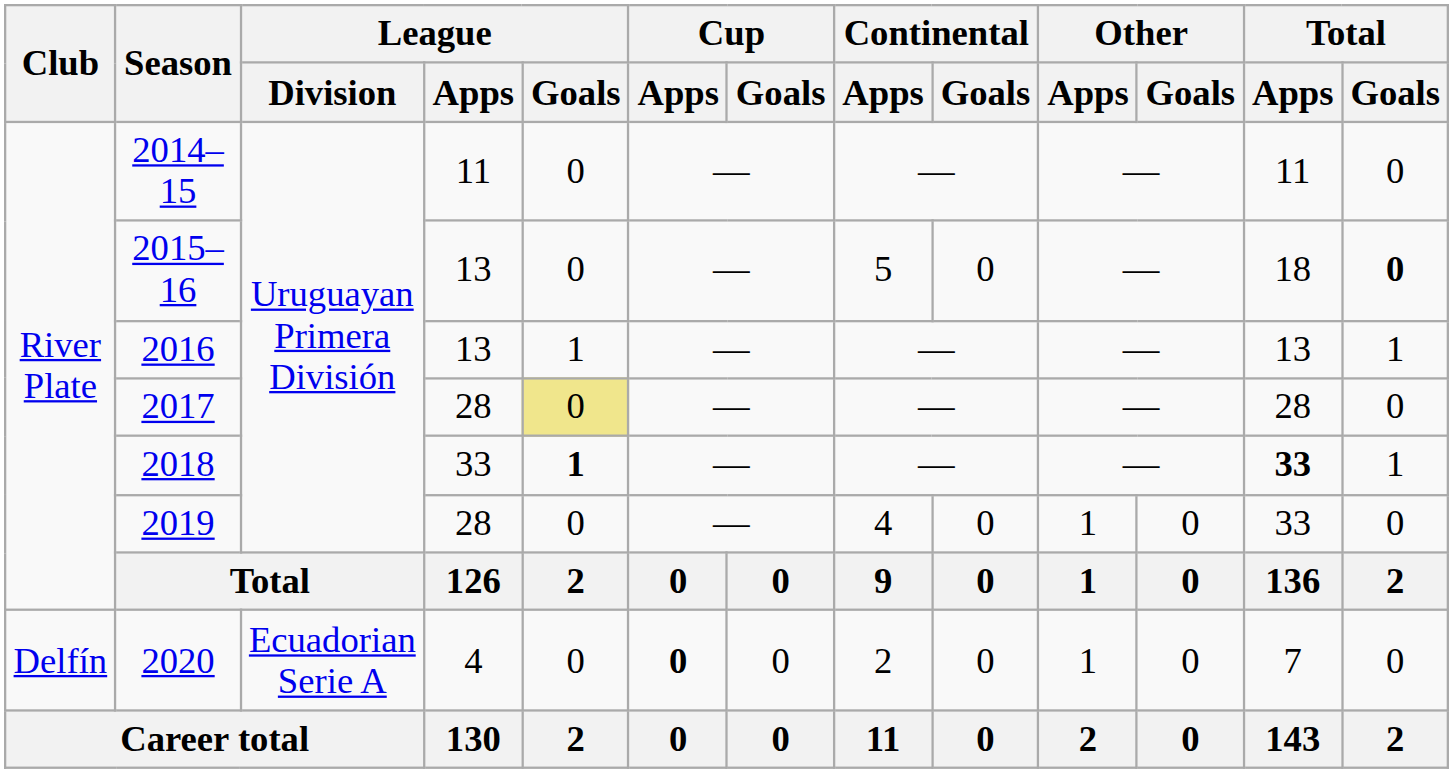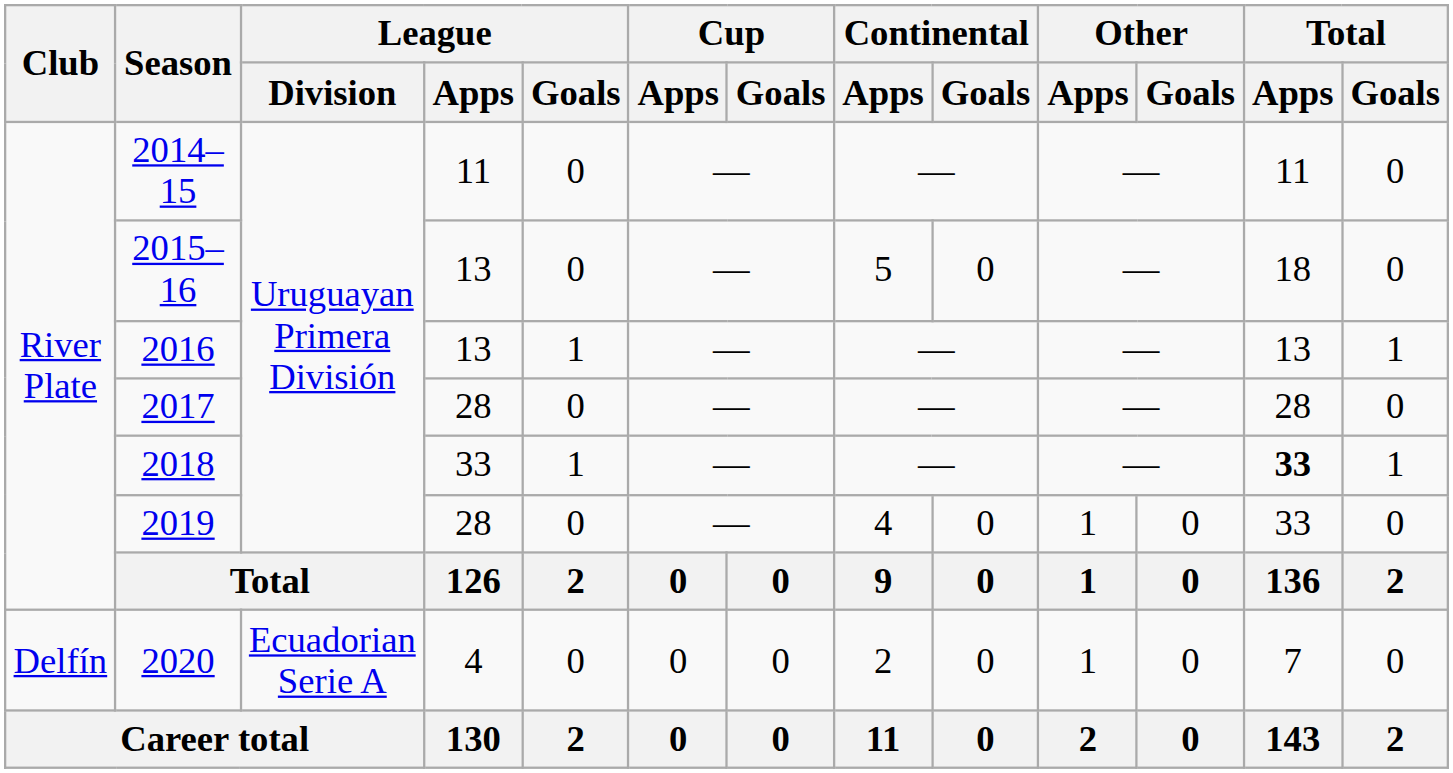(1395, 269) bold -> (1395, 269) normal
(576, 406) khaki background -> (576, 406) no background
(576, 464) bold -> (576, 464) normal
(678, 659) bold -> (678, 659) normal
